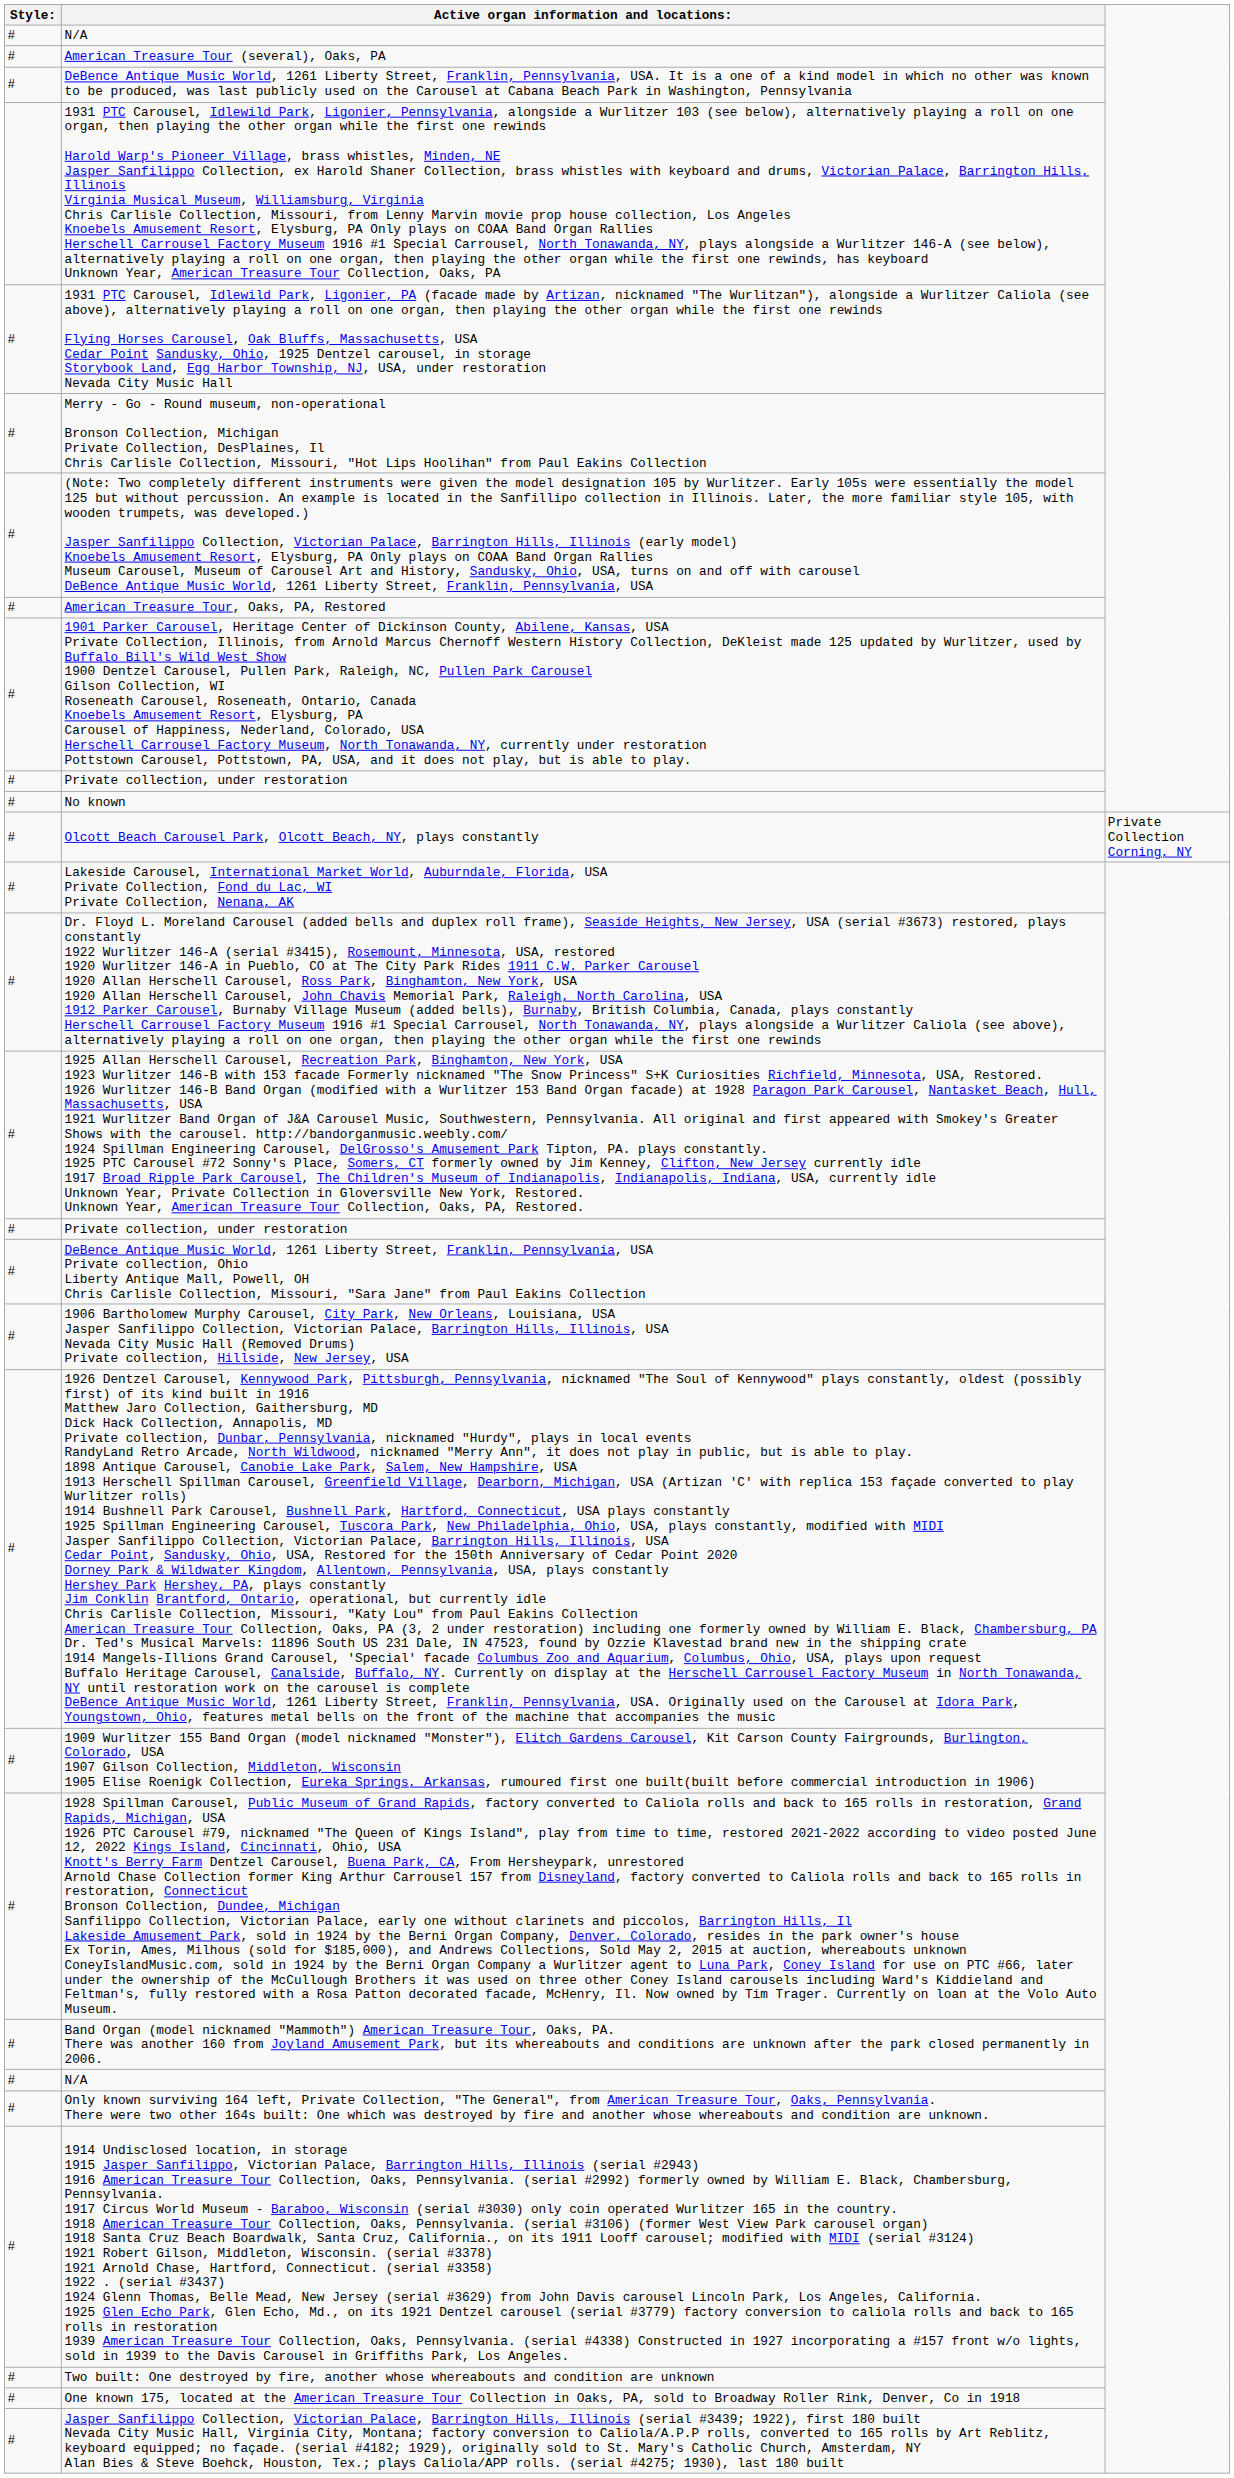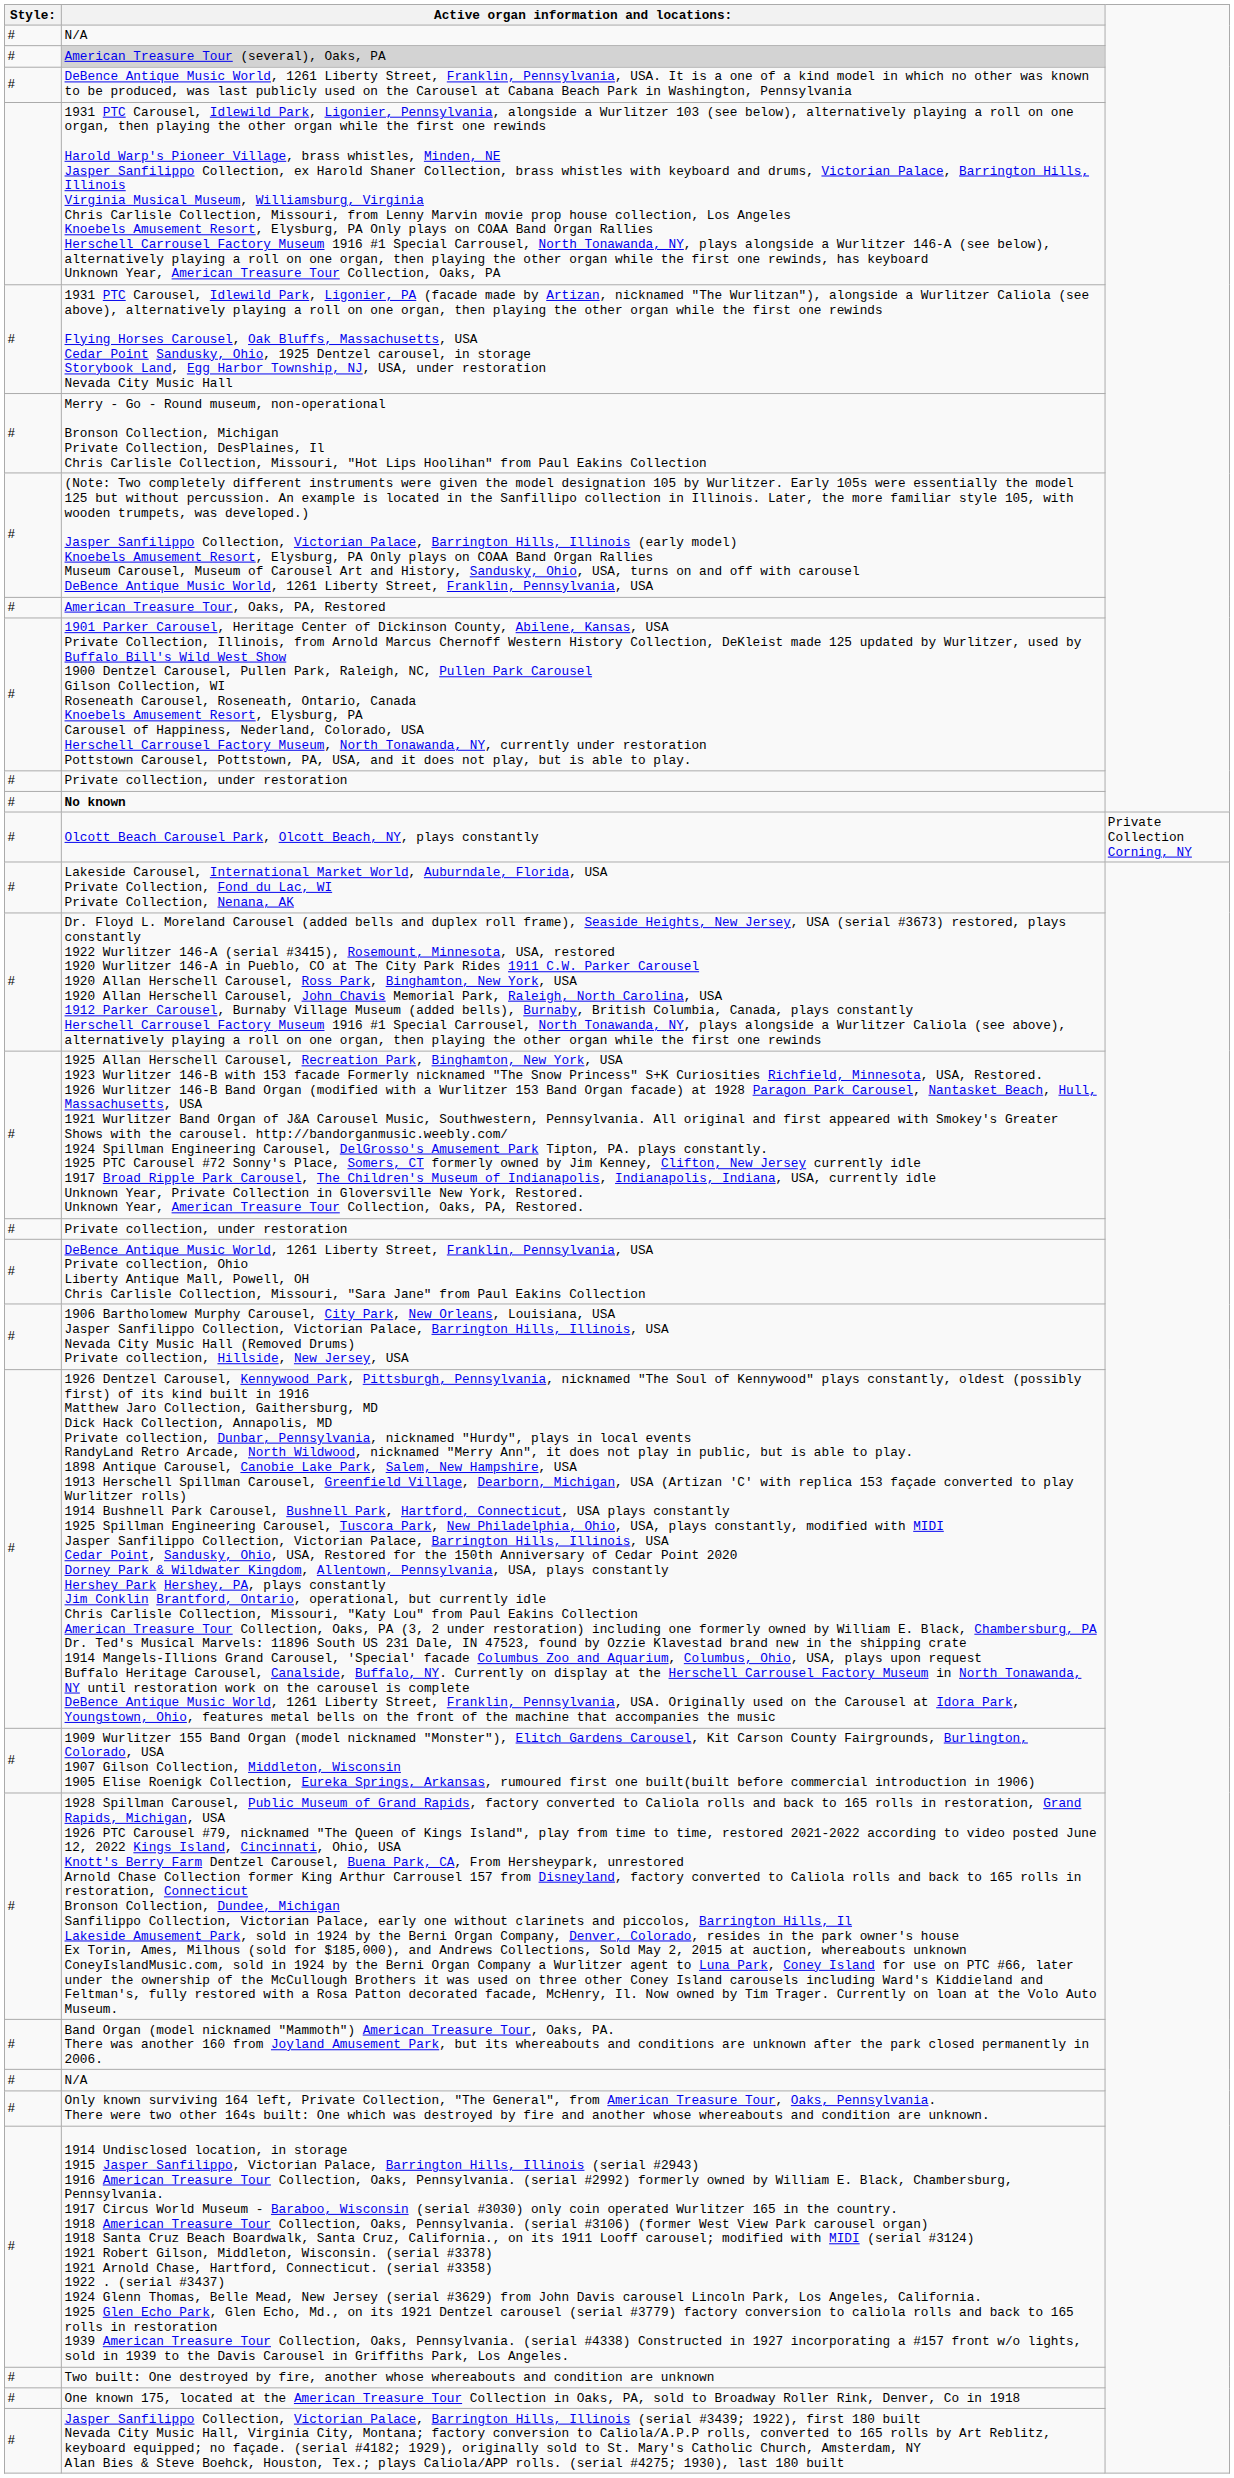(225, 56) no background -> (225, 56) lightgrey background
(95, 802) normal -> (95, 802) bold
